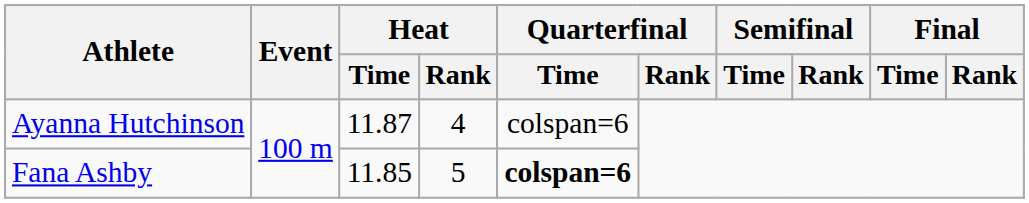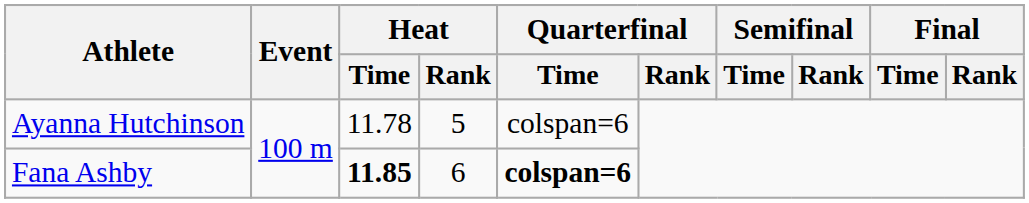(379, 123) 11.87 -> (379, 123) 11.78
(458, 123) 4 -> (458, 123) 5
(379, 172) normal -> (379, 172) bold
(458, 172) 5 -> (458, 172) 6
